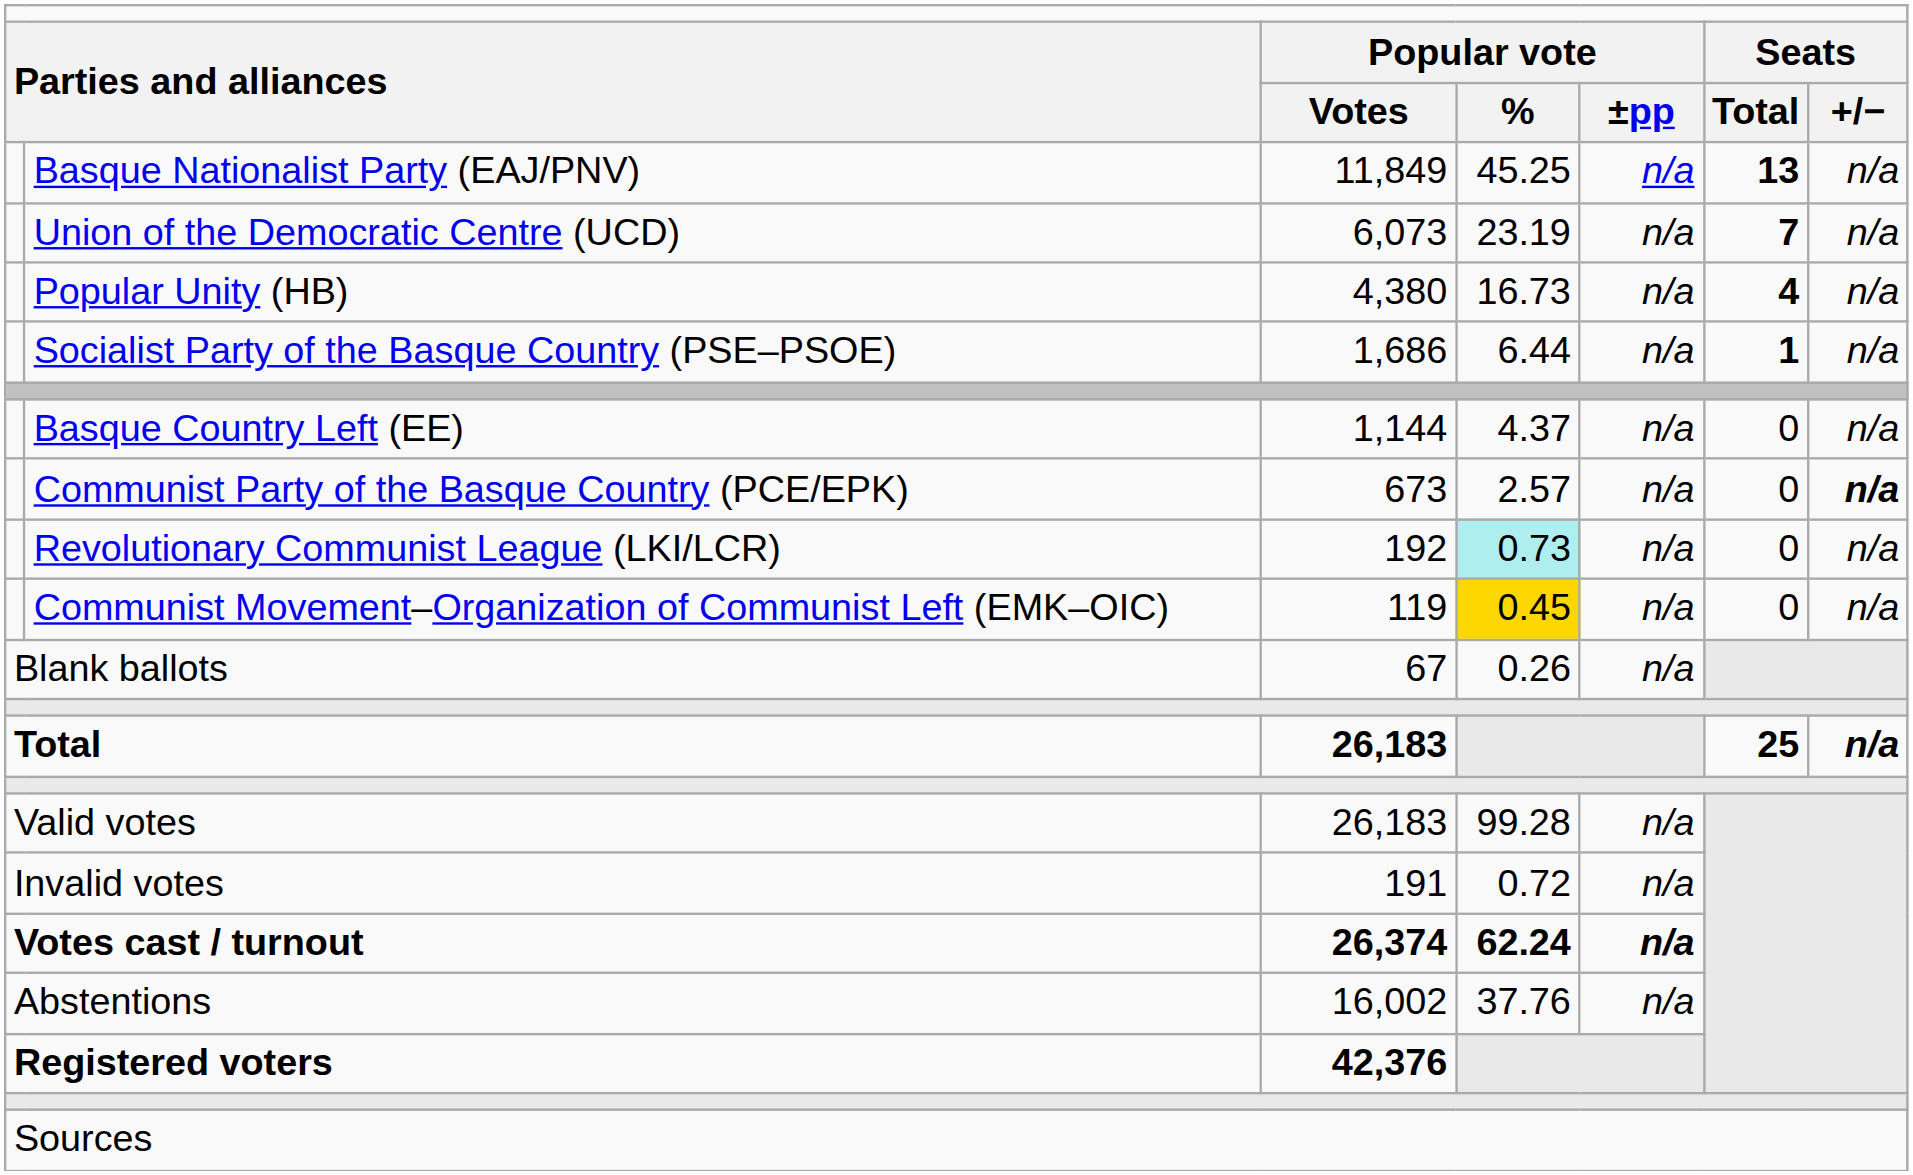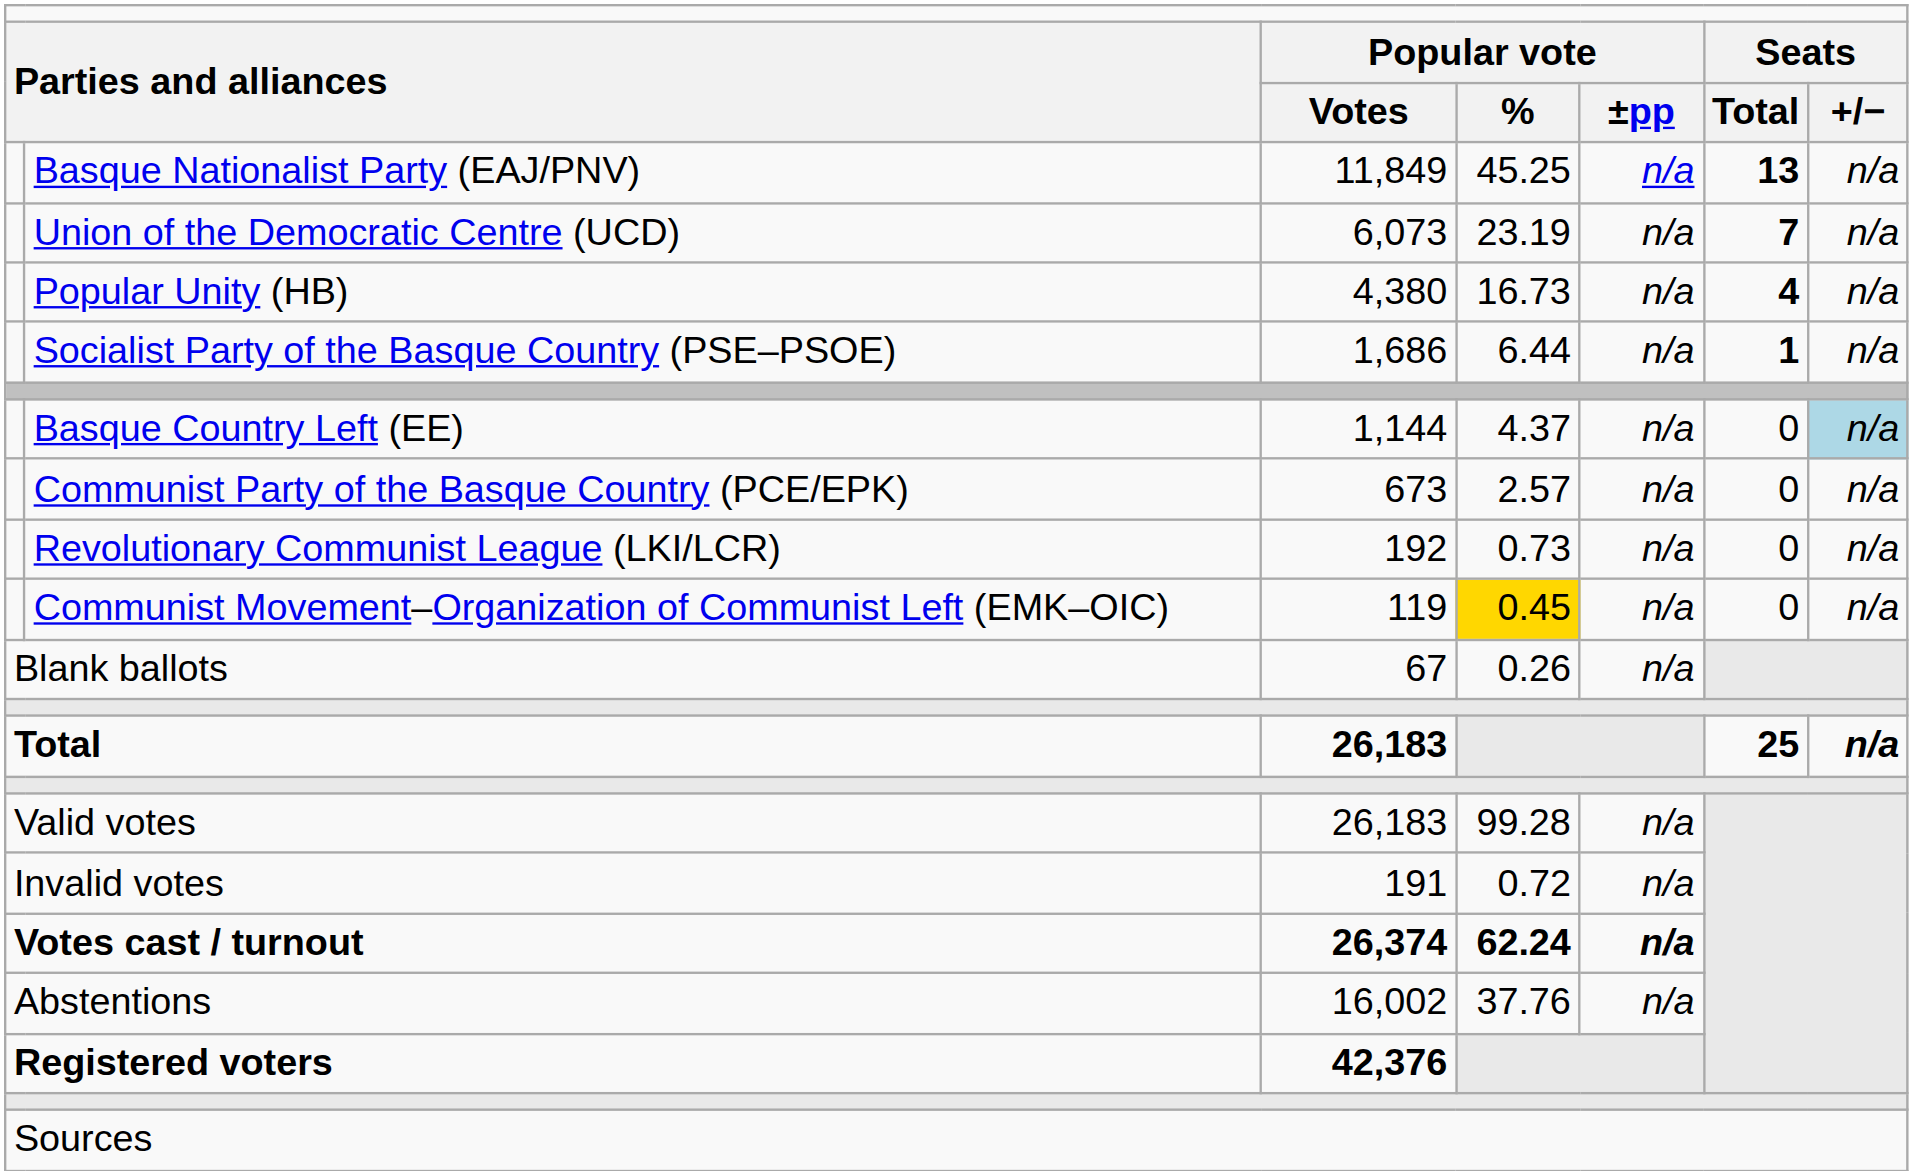(1873, 428) no background -> (1873, 428) lightblue background
(1872, 488) bold -> (1873, 488) normal
(1534, 548) paleturquoise background -> (1534, 548) no background
